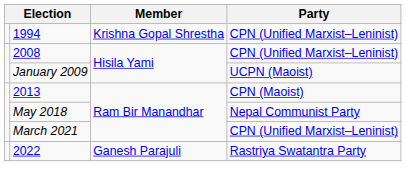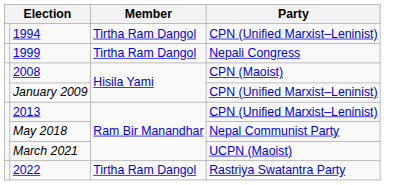(159, 33) Krishna Gopal Shrestha -> (145, 33) Tirtha Ram Dangol
+ row: (27, 53)
(314, 53) CPN (Unified Marxist–Leninist) -> (246, 72) CPN (Maoist)
(271, 72) UCPN (Maoist) -> (293, 92) CPN (Unified Marxist–Leninist)
(267, 92) CPN (Maoist) -> (293, 111) CPN (Unified Marxist–Leninist)
(314, 131) CPN (Unified Marxist–Leninist) -> (251, 151) UCPN (Maoist)
(137, 151) Ganesh Parajuli -> (145, 170) Tirtha Ram Dangol
